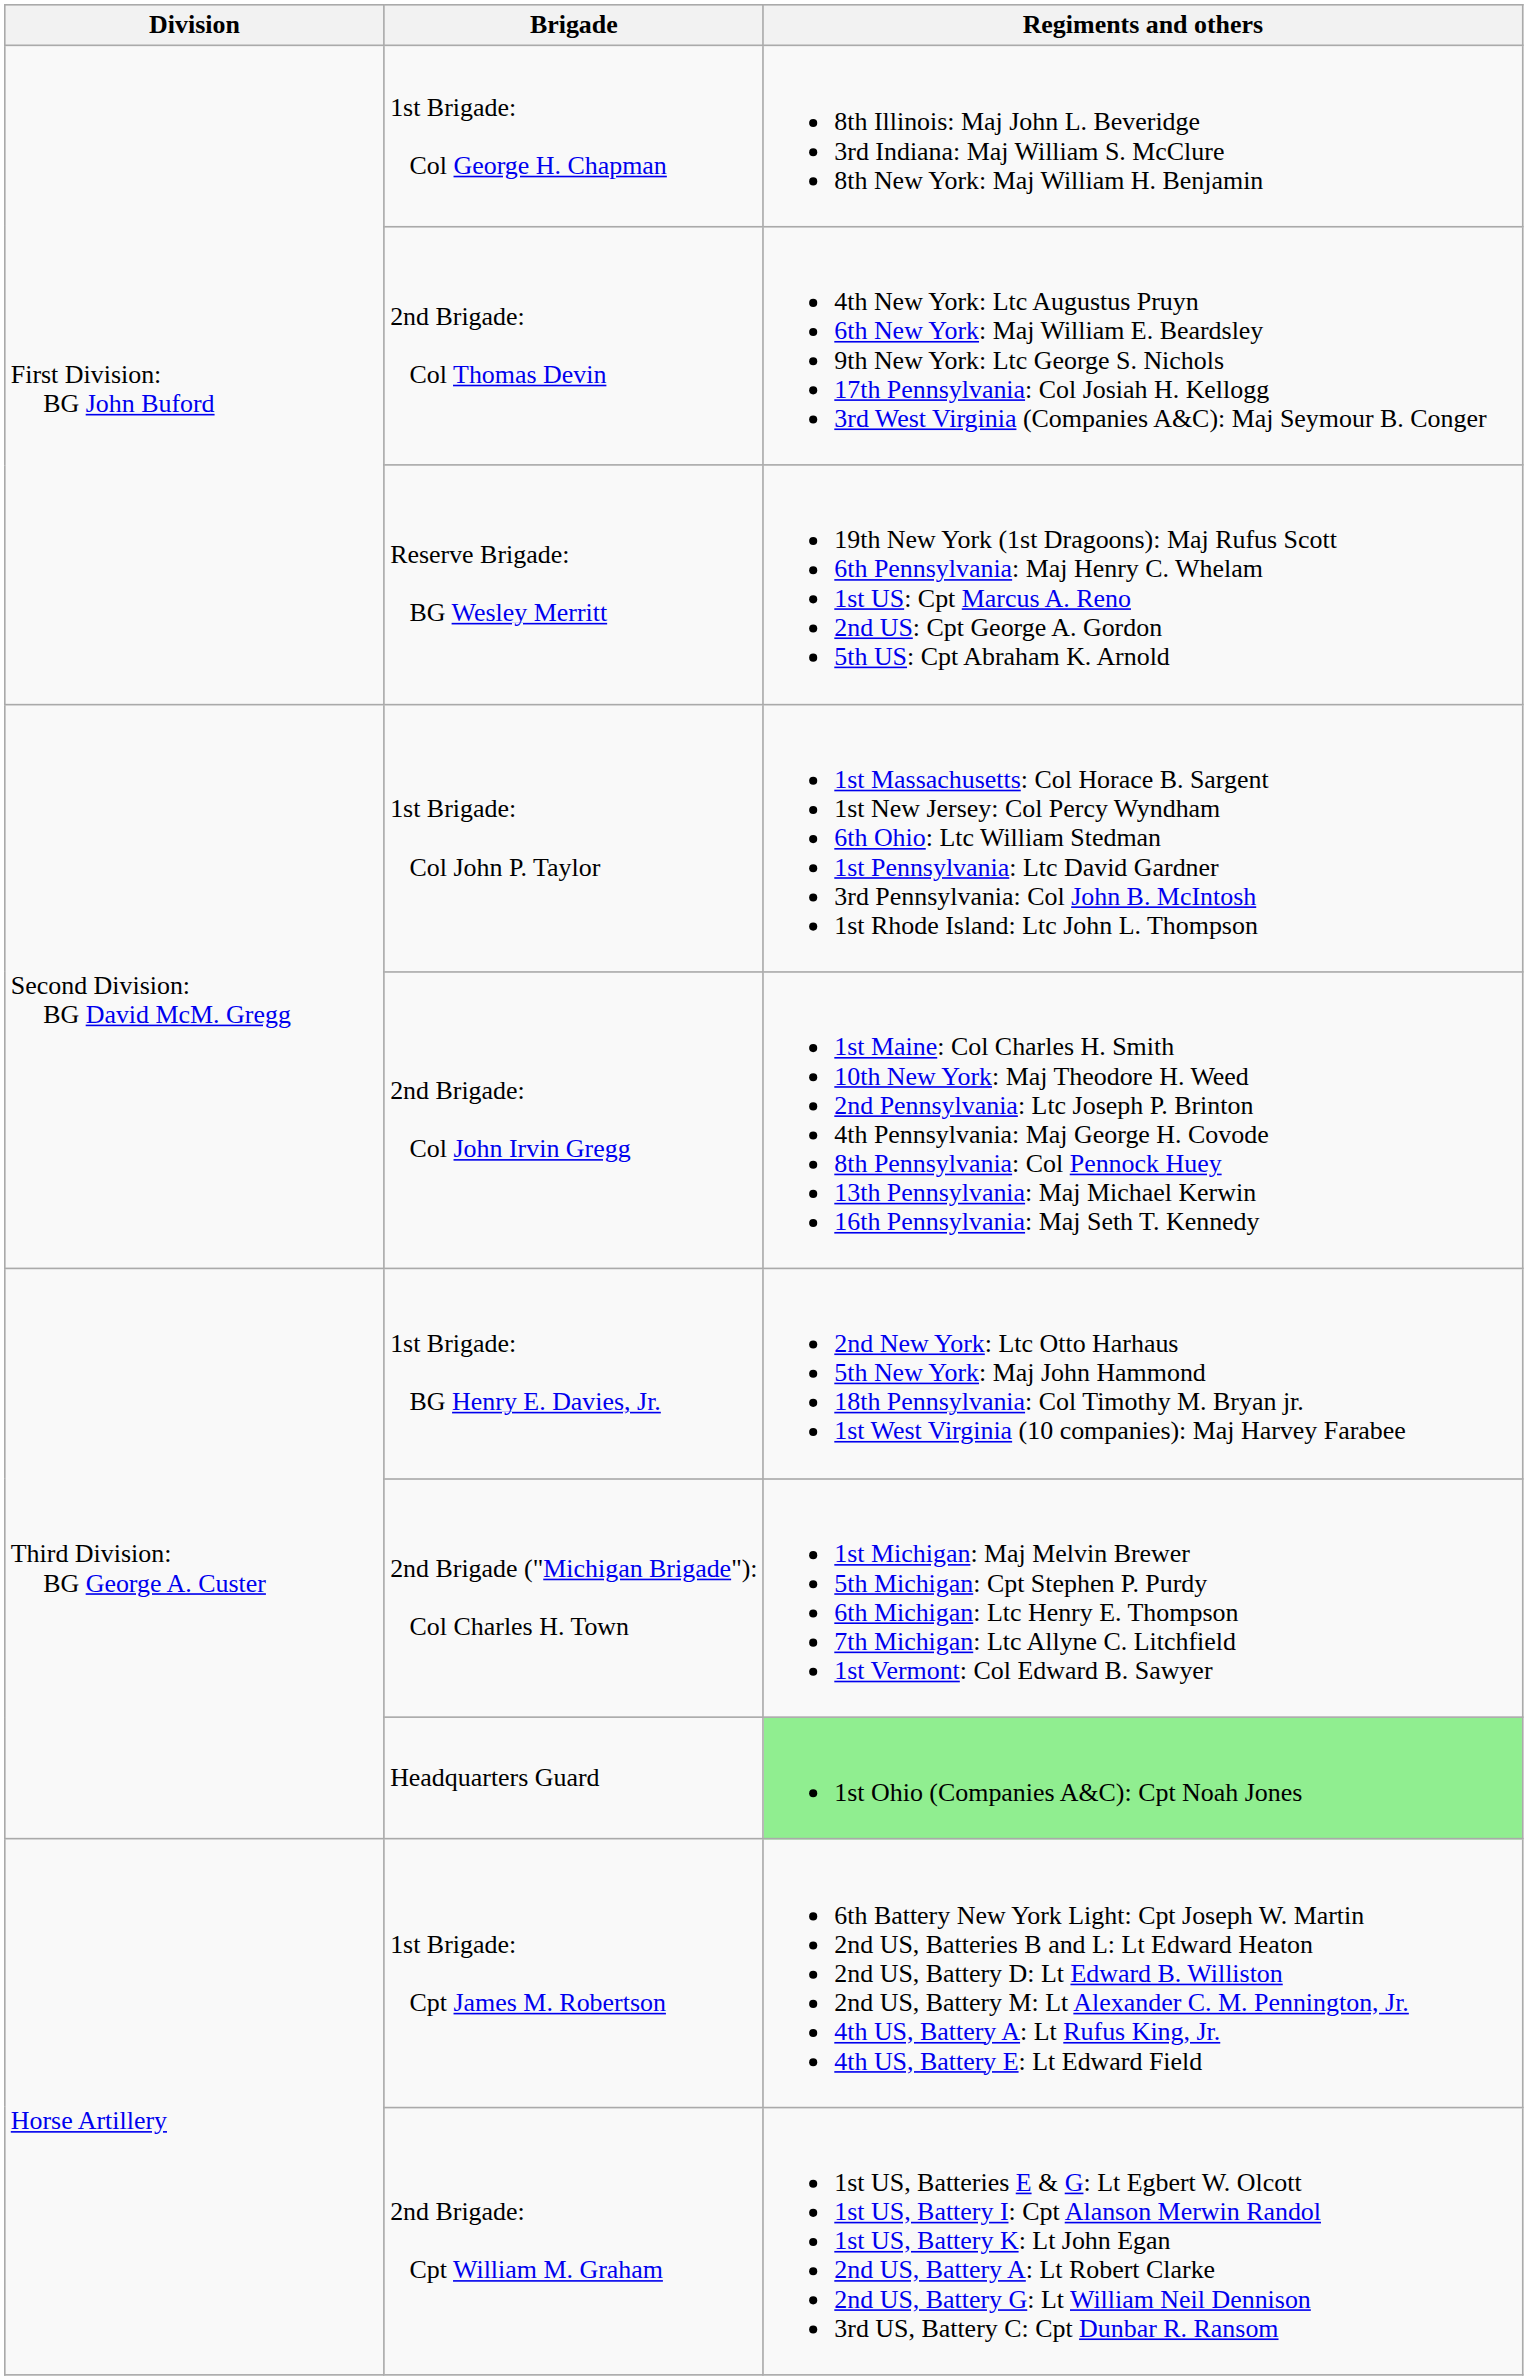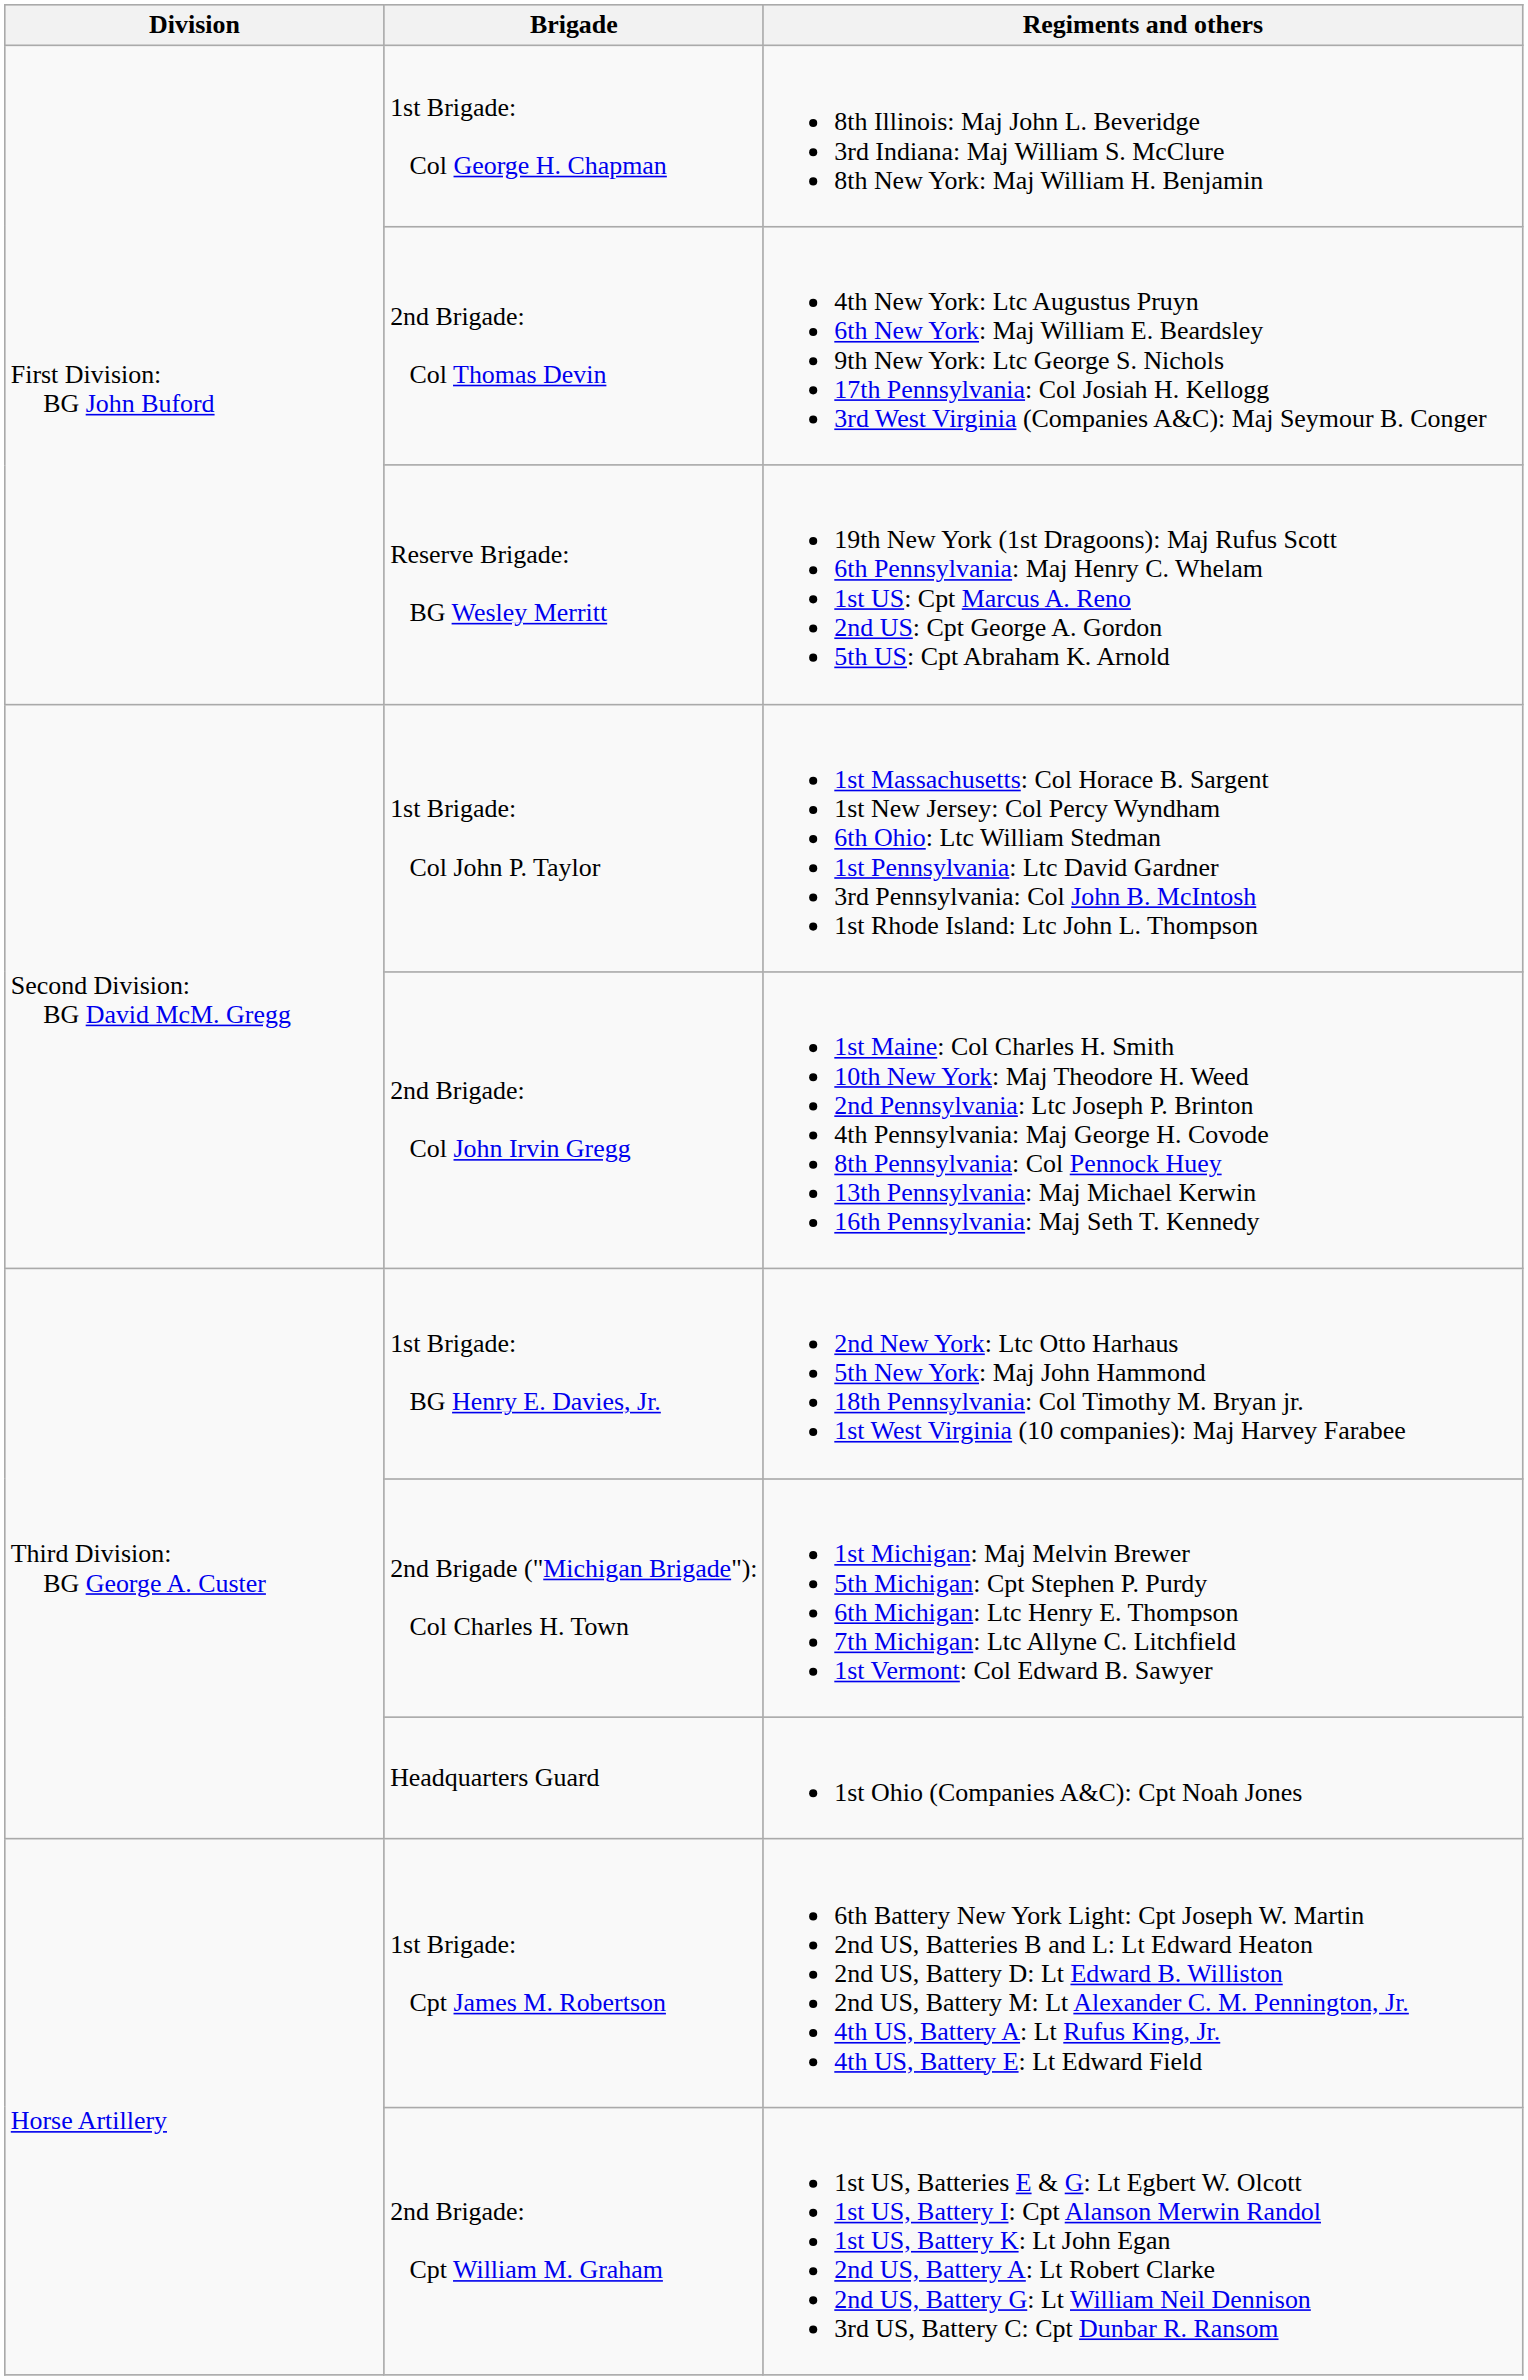(1143, 1793) lightgreen background -> (1143, 1793) no background
